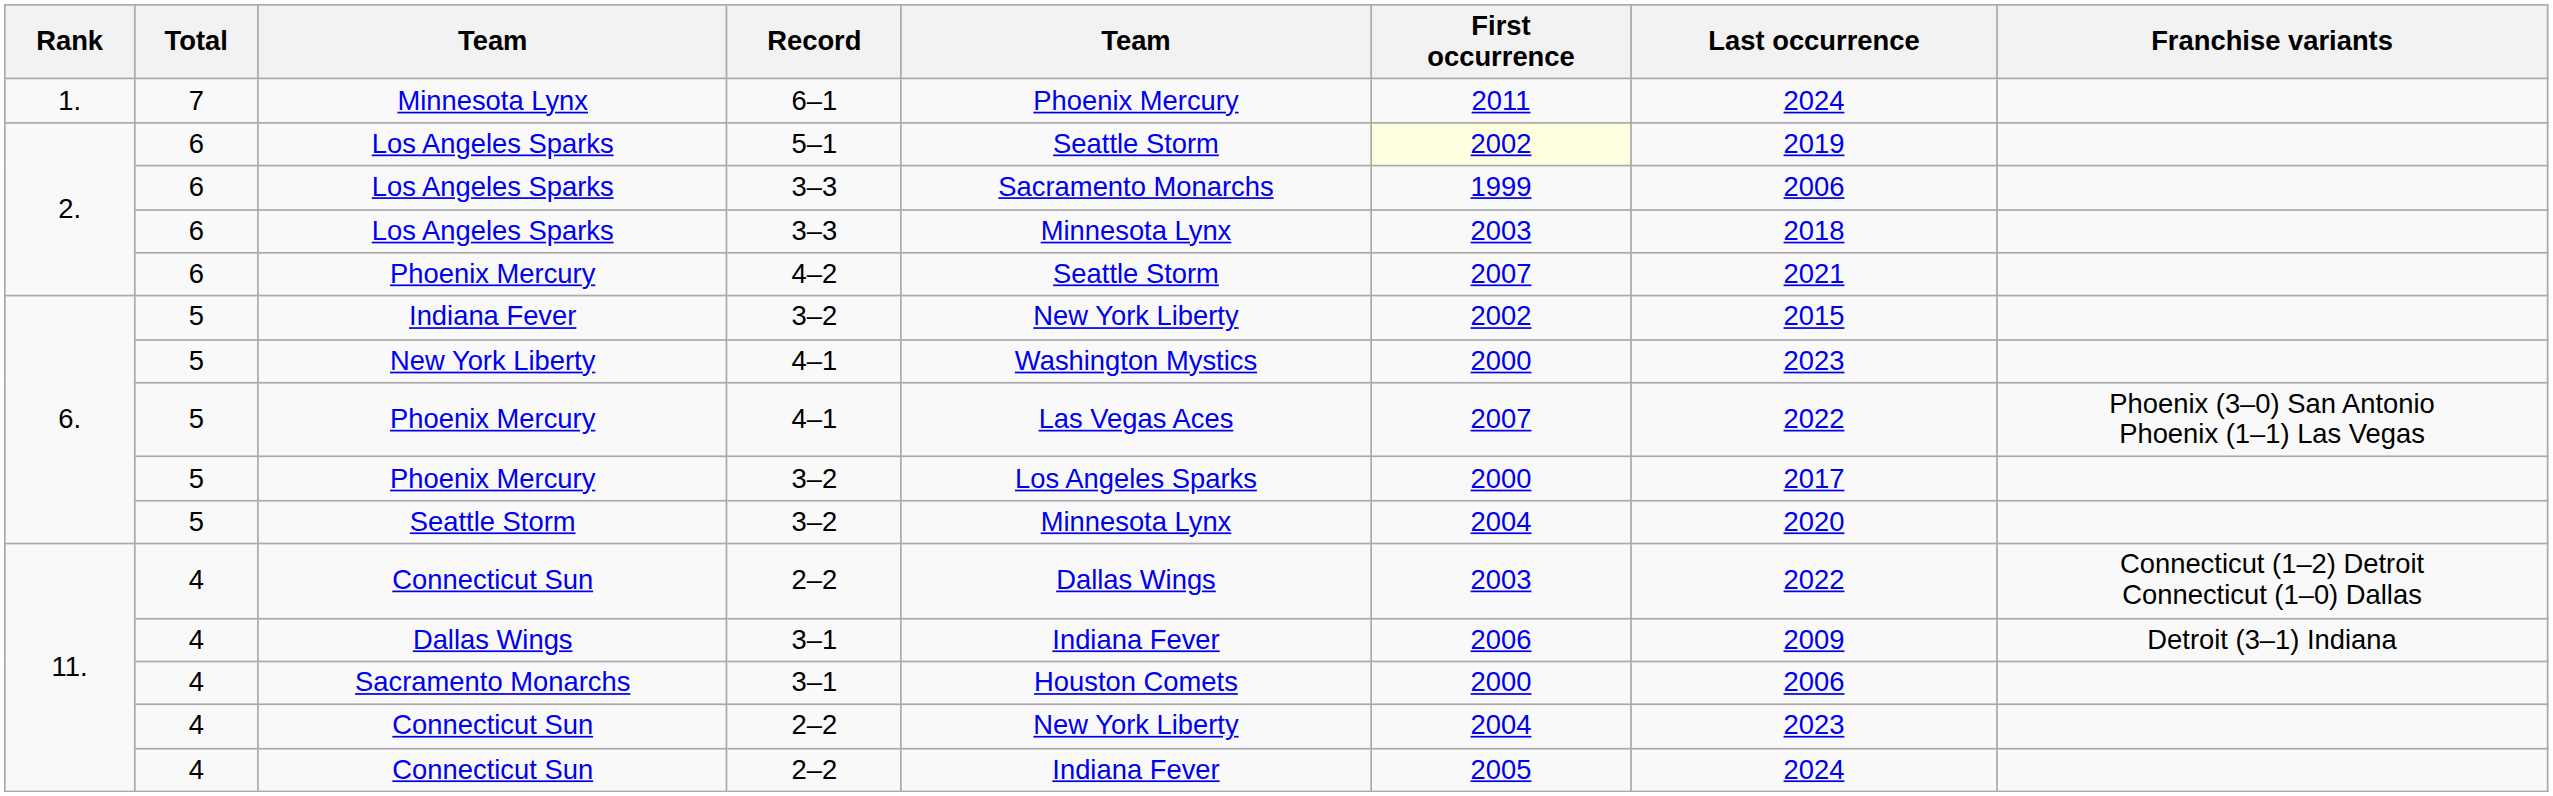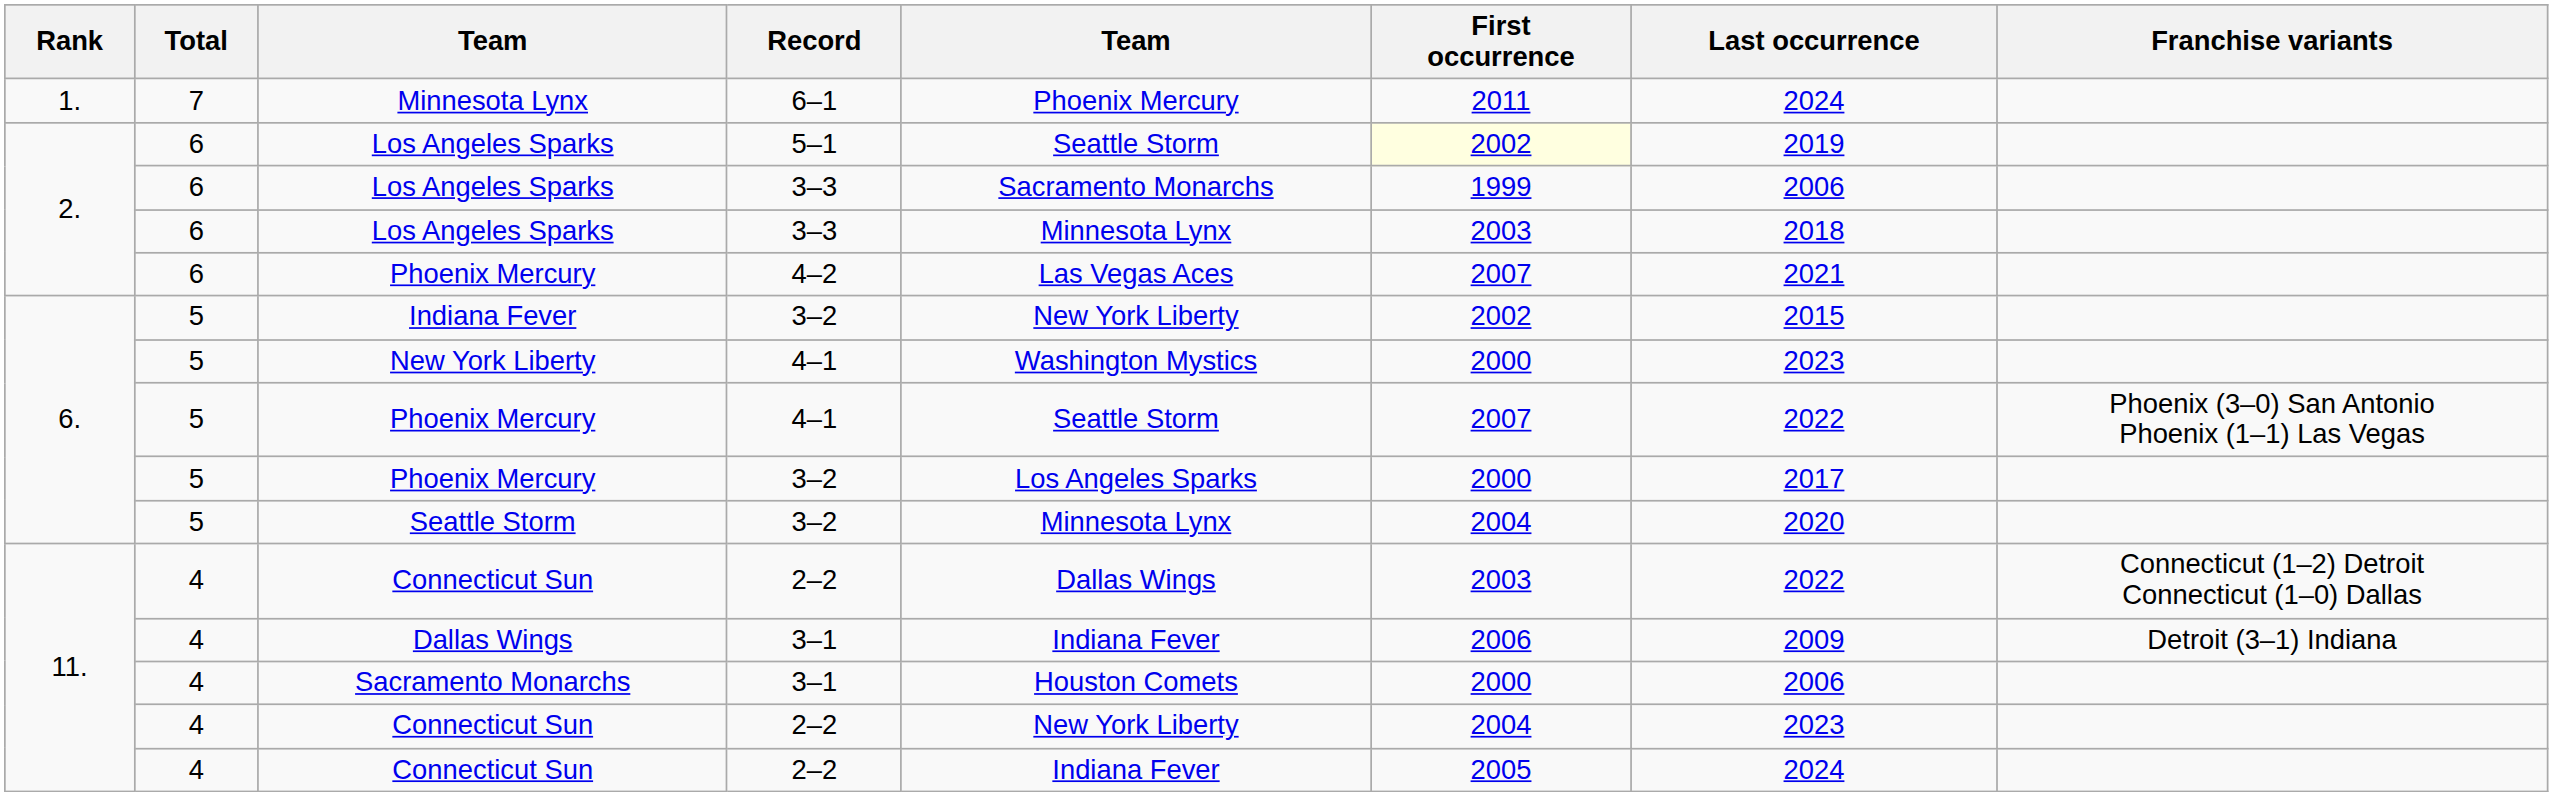(1136, 273) Seattle Storm -> (1136, 273) Las Vegas Aces
(1136, 419) Las Vegas Aces -> (1136, 419) Seattle Storm
